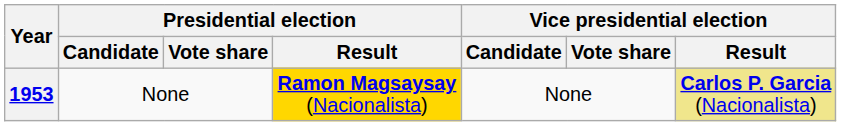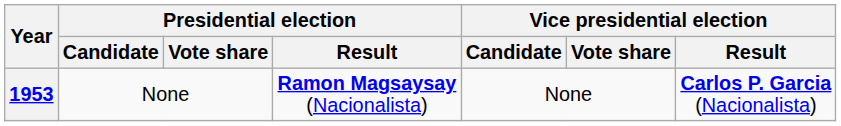(367, 95) gold background -> (367, 95) no background
(756, 95) khaki background -> (756, 95) no background
